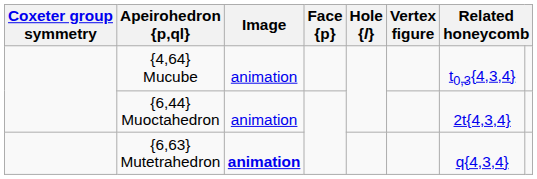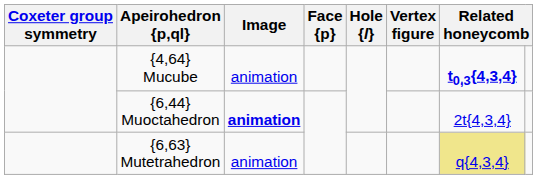(482, 77) normal -> (482, 77) bold
(264, 120) normal -> (264, 120) bold
(264, 161) bold -> (264, 161) normal
(482, 161) no background -> (482, 161) khaki background
